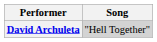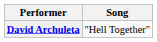(117, 29) lightgrey background -> (117, 29) no background
